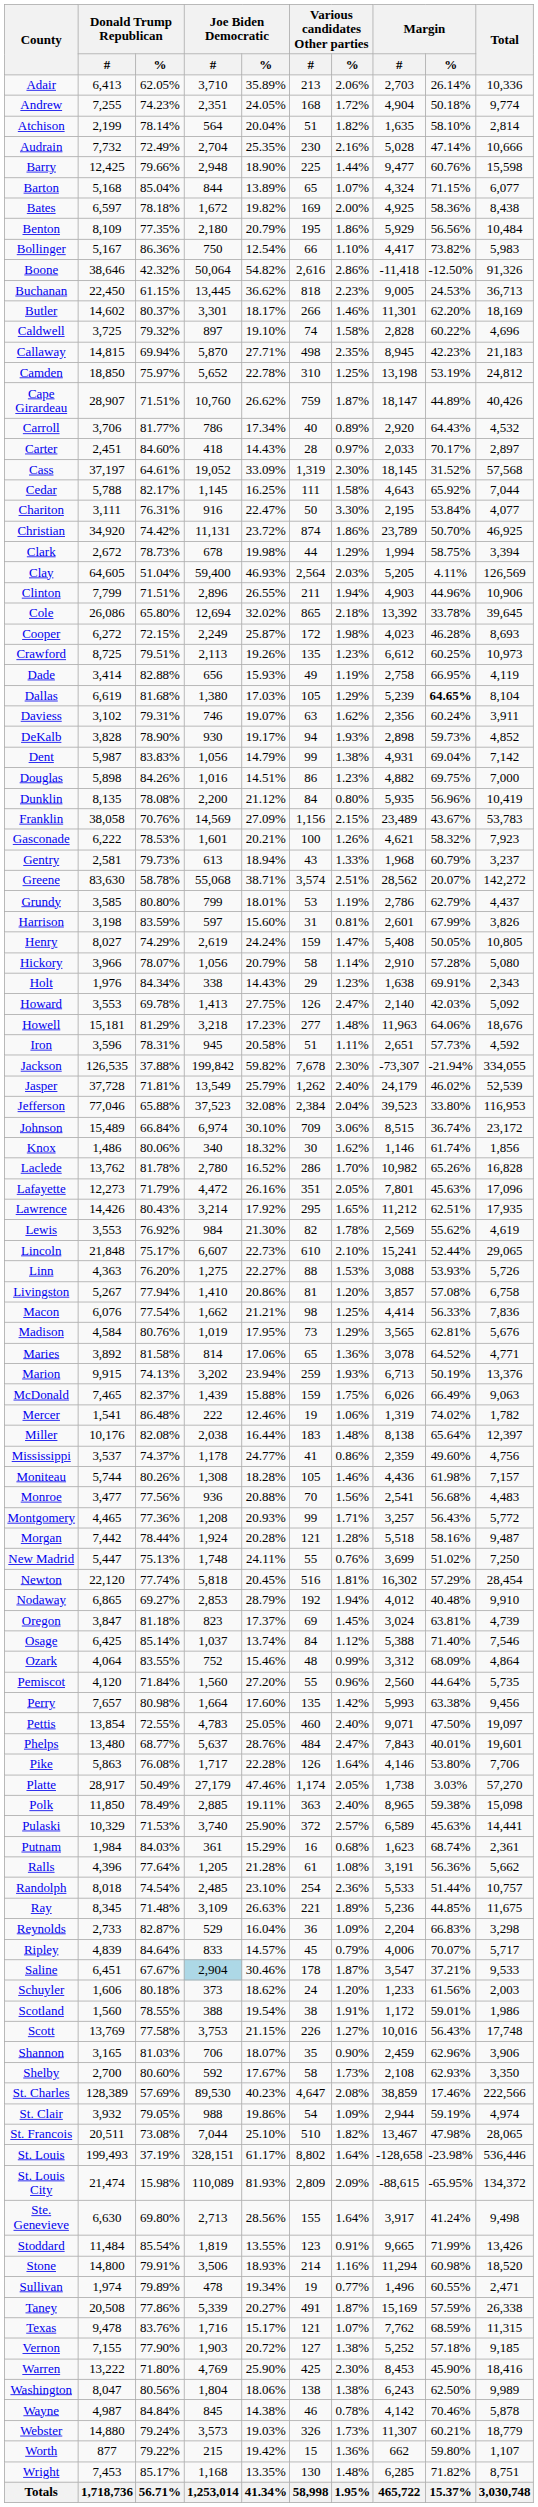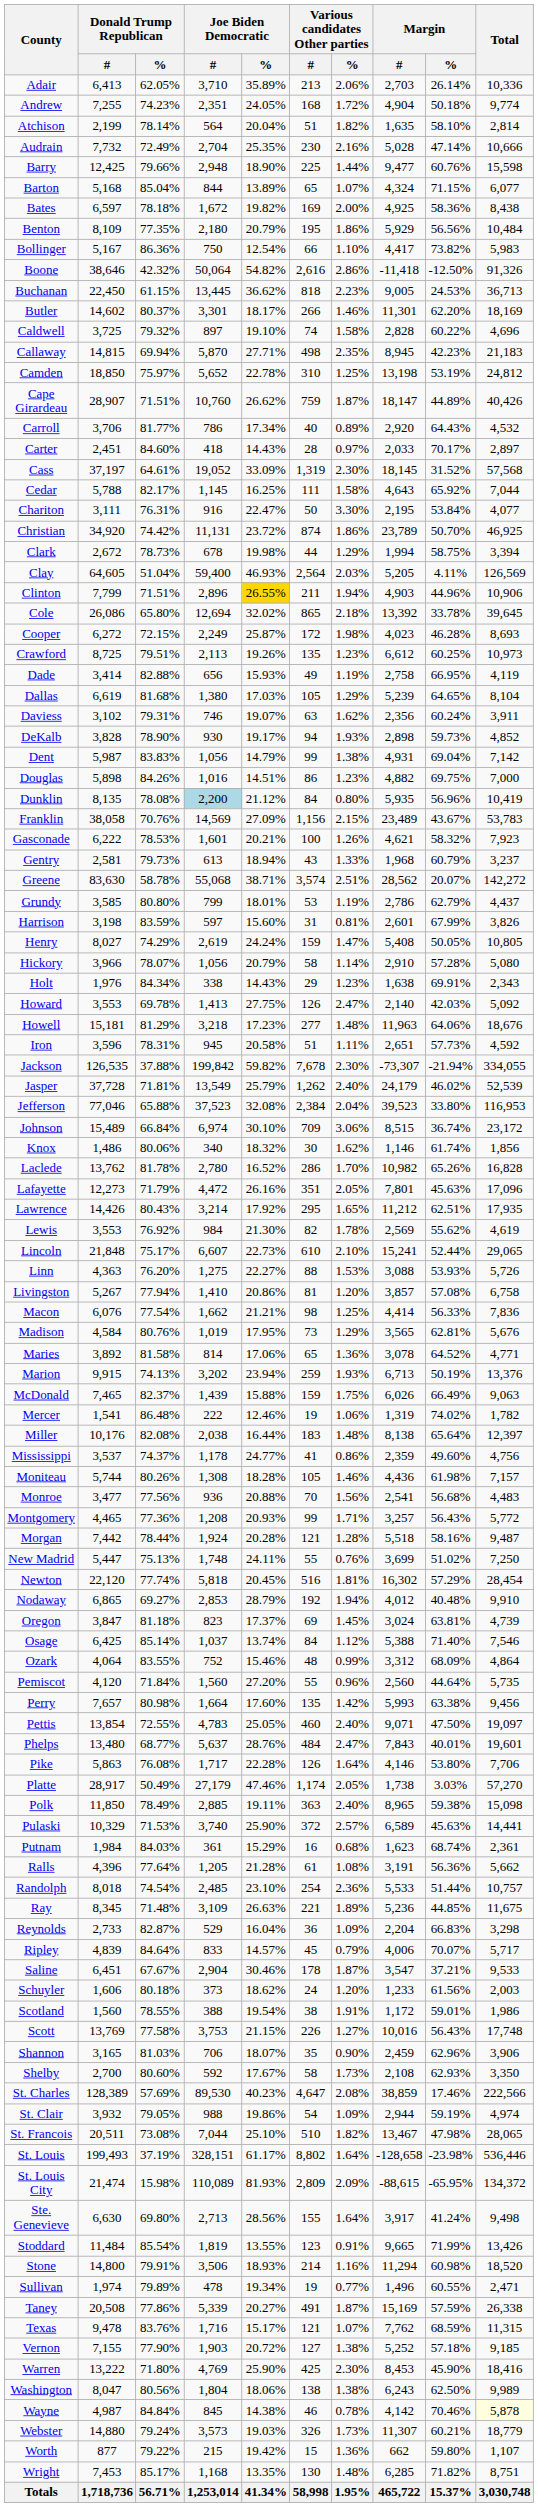(266, 592) no background -> (266, 592) gold background
(451, 695) bold -> (451, 695) normal
(213, 798) no background -> (213, 798) lightblue background
(213, 1970) lightblue background -> (213, 1970) no background
(505, 2410) no background -> (505, 2410) lightyellow background
